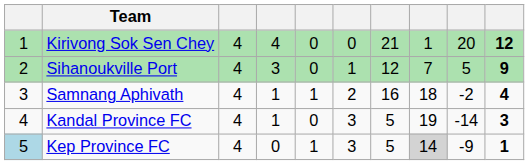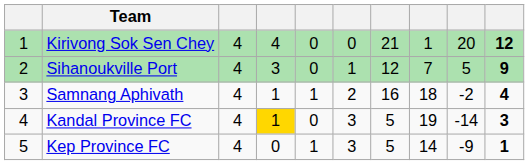(276, 120) no background -> (276, 120) gold background
(24, 146) lightblue background -> (24, 146) no background
(428, 146) lightgrey background -> (428, 146) no background
